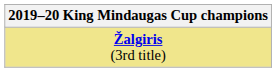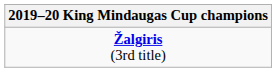(138, 47) khaki background -> (138, 47) no background
